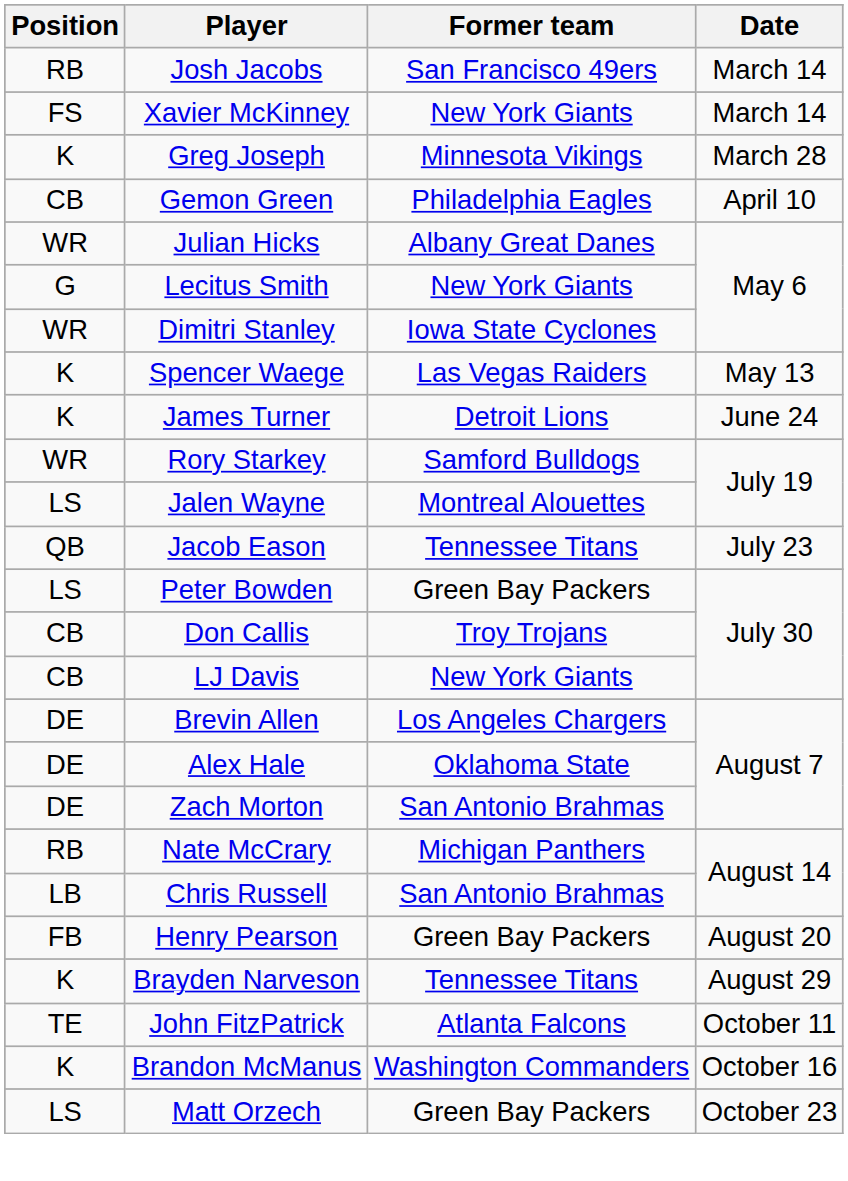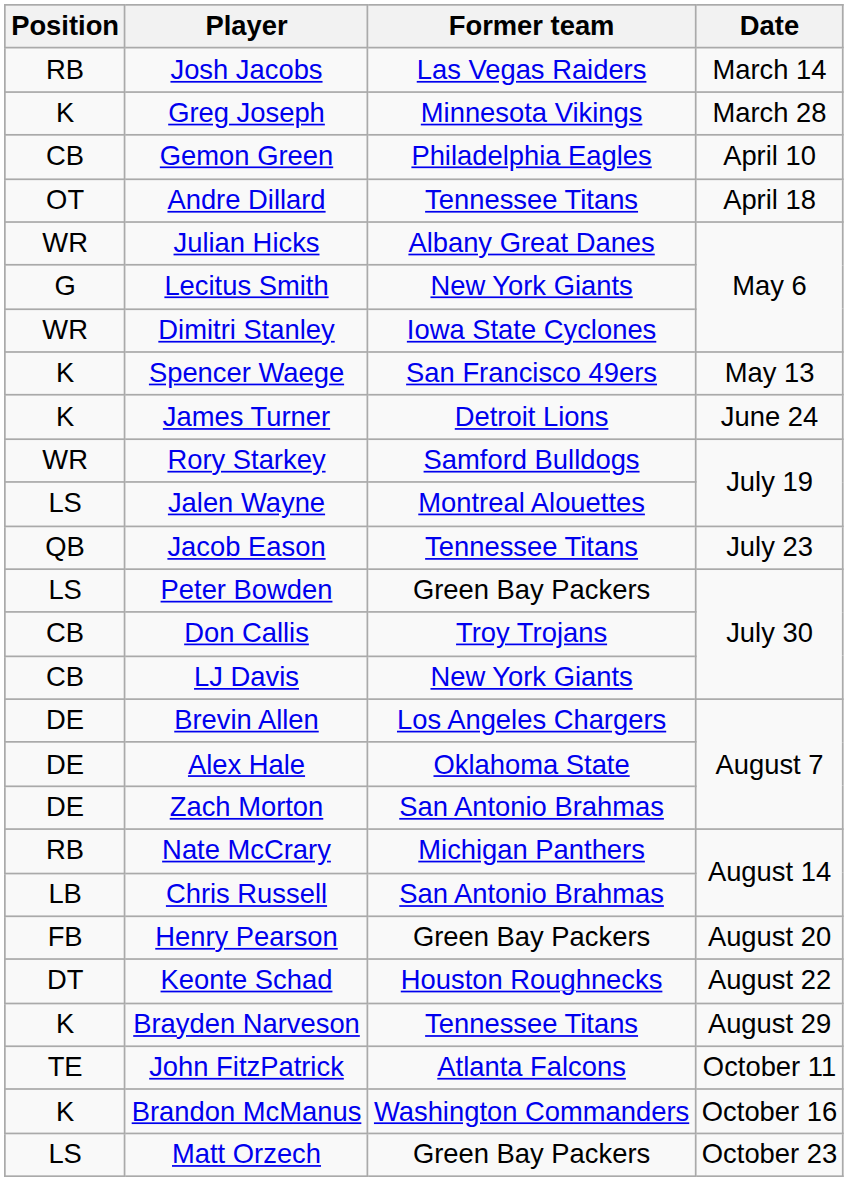(532, 69) San Francisco 49ers -> (532, 69) Las Vegas Raiders
- row: (247, 112)
+ row: (247, 199)
(532, 373) Las Vegas Raiders -> (532, 373) San Francisco 49ers
+ row: (246, 980)
